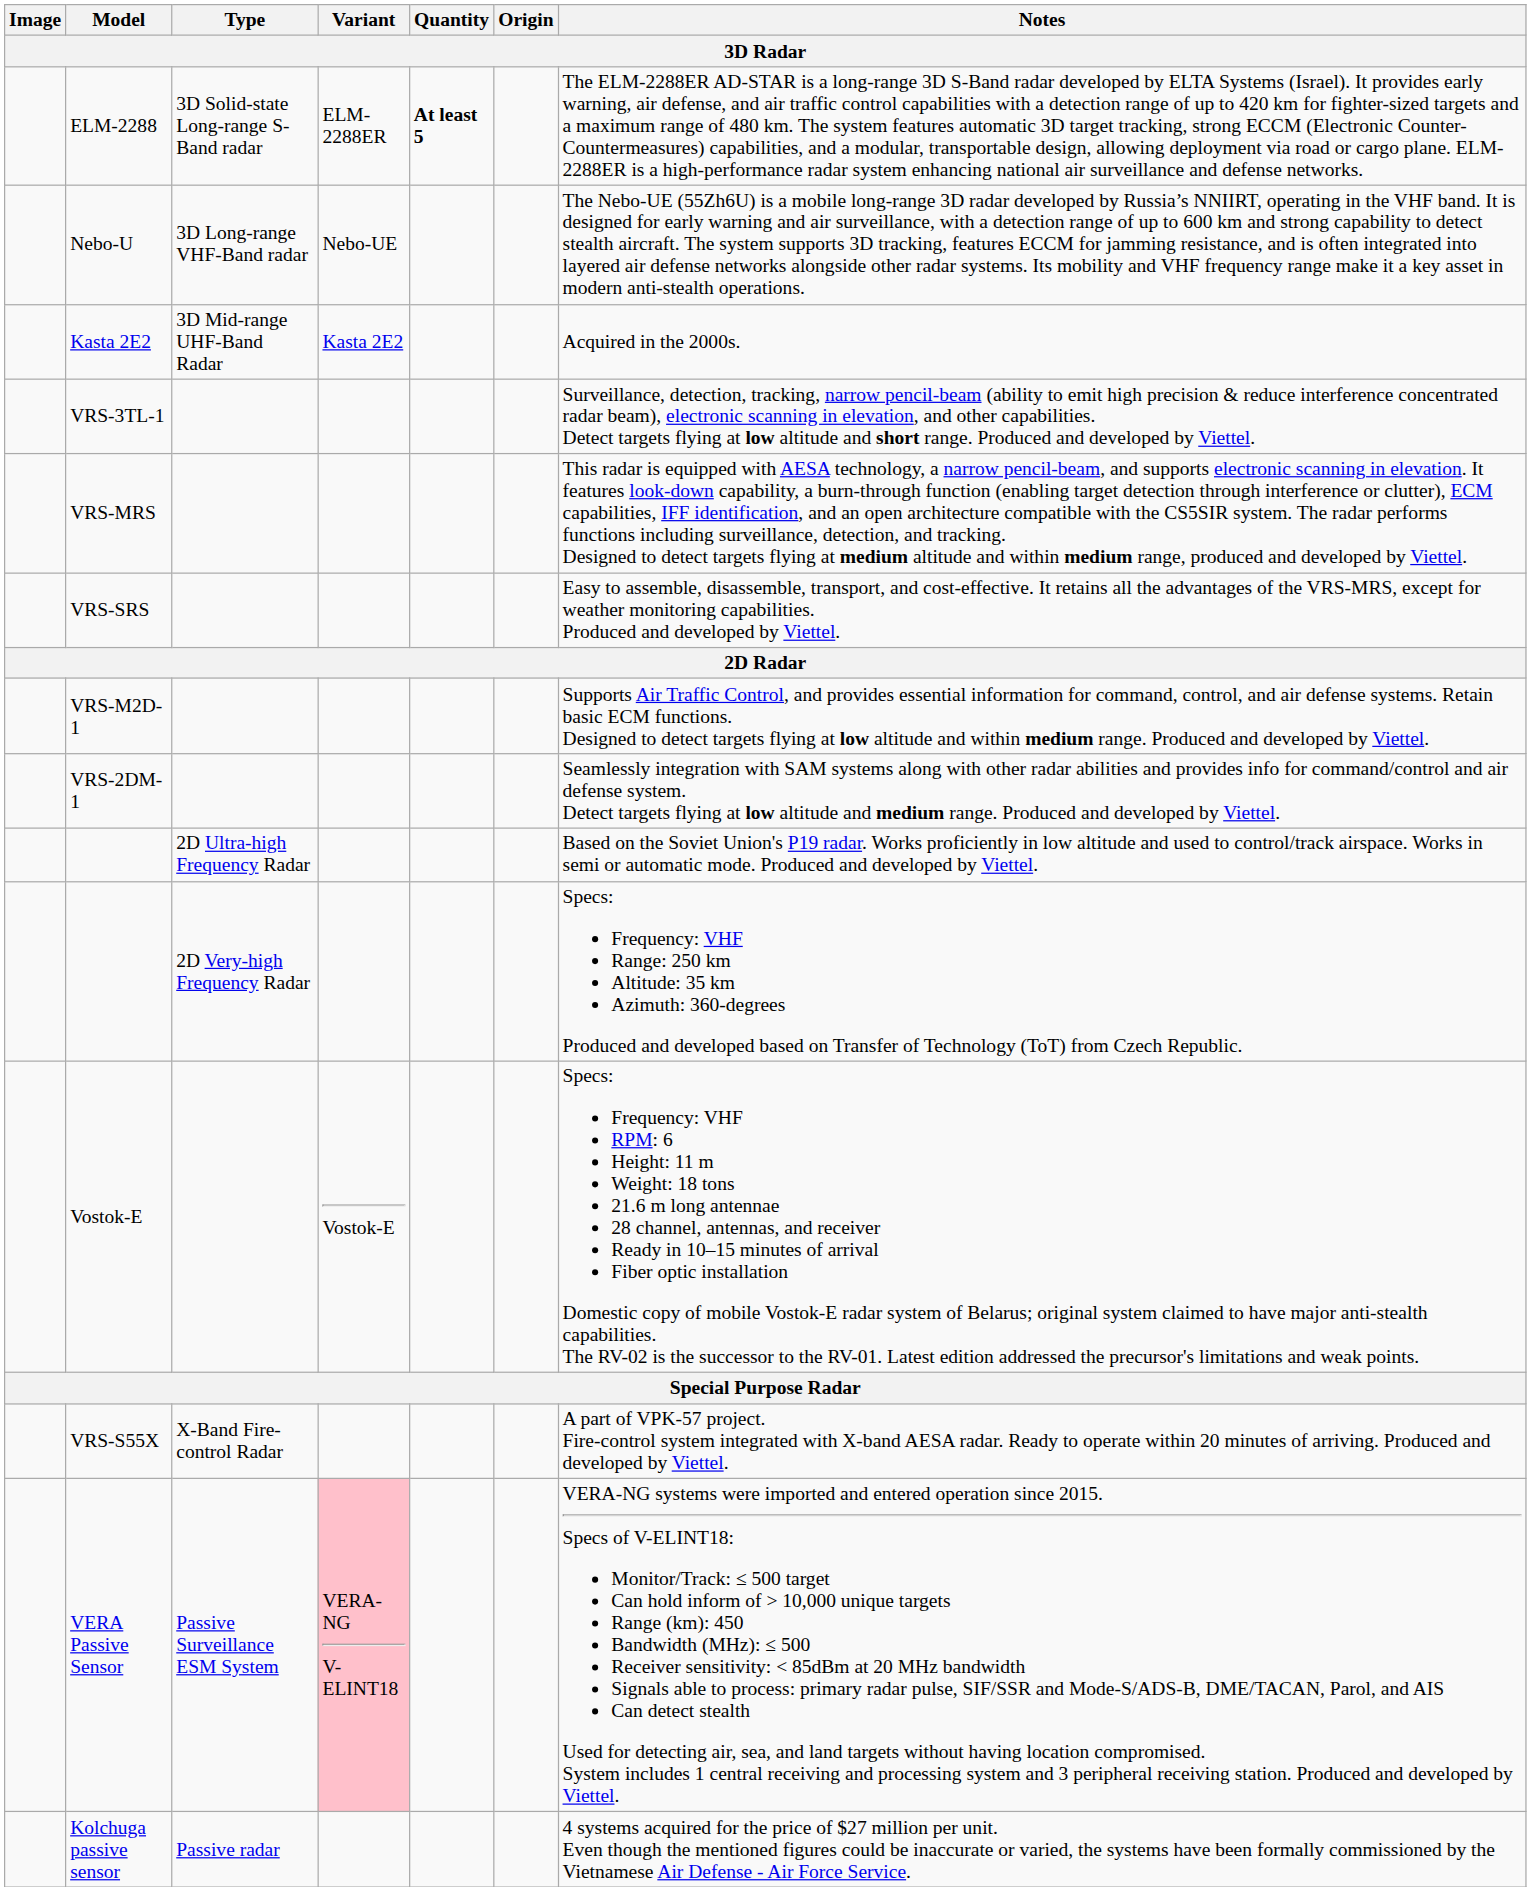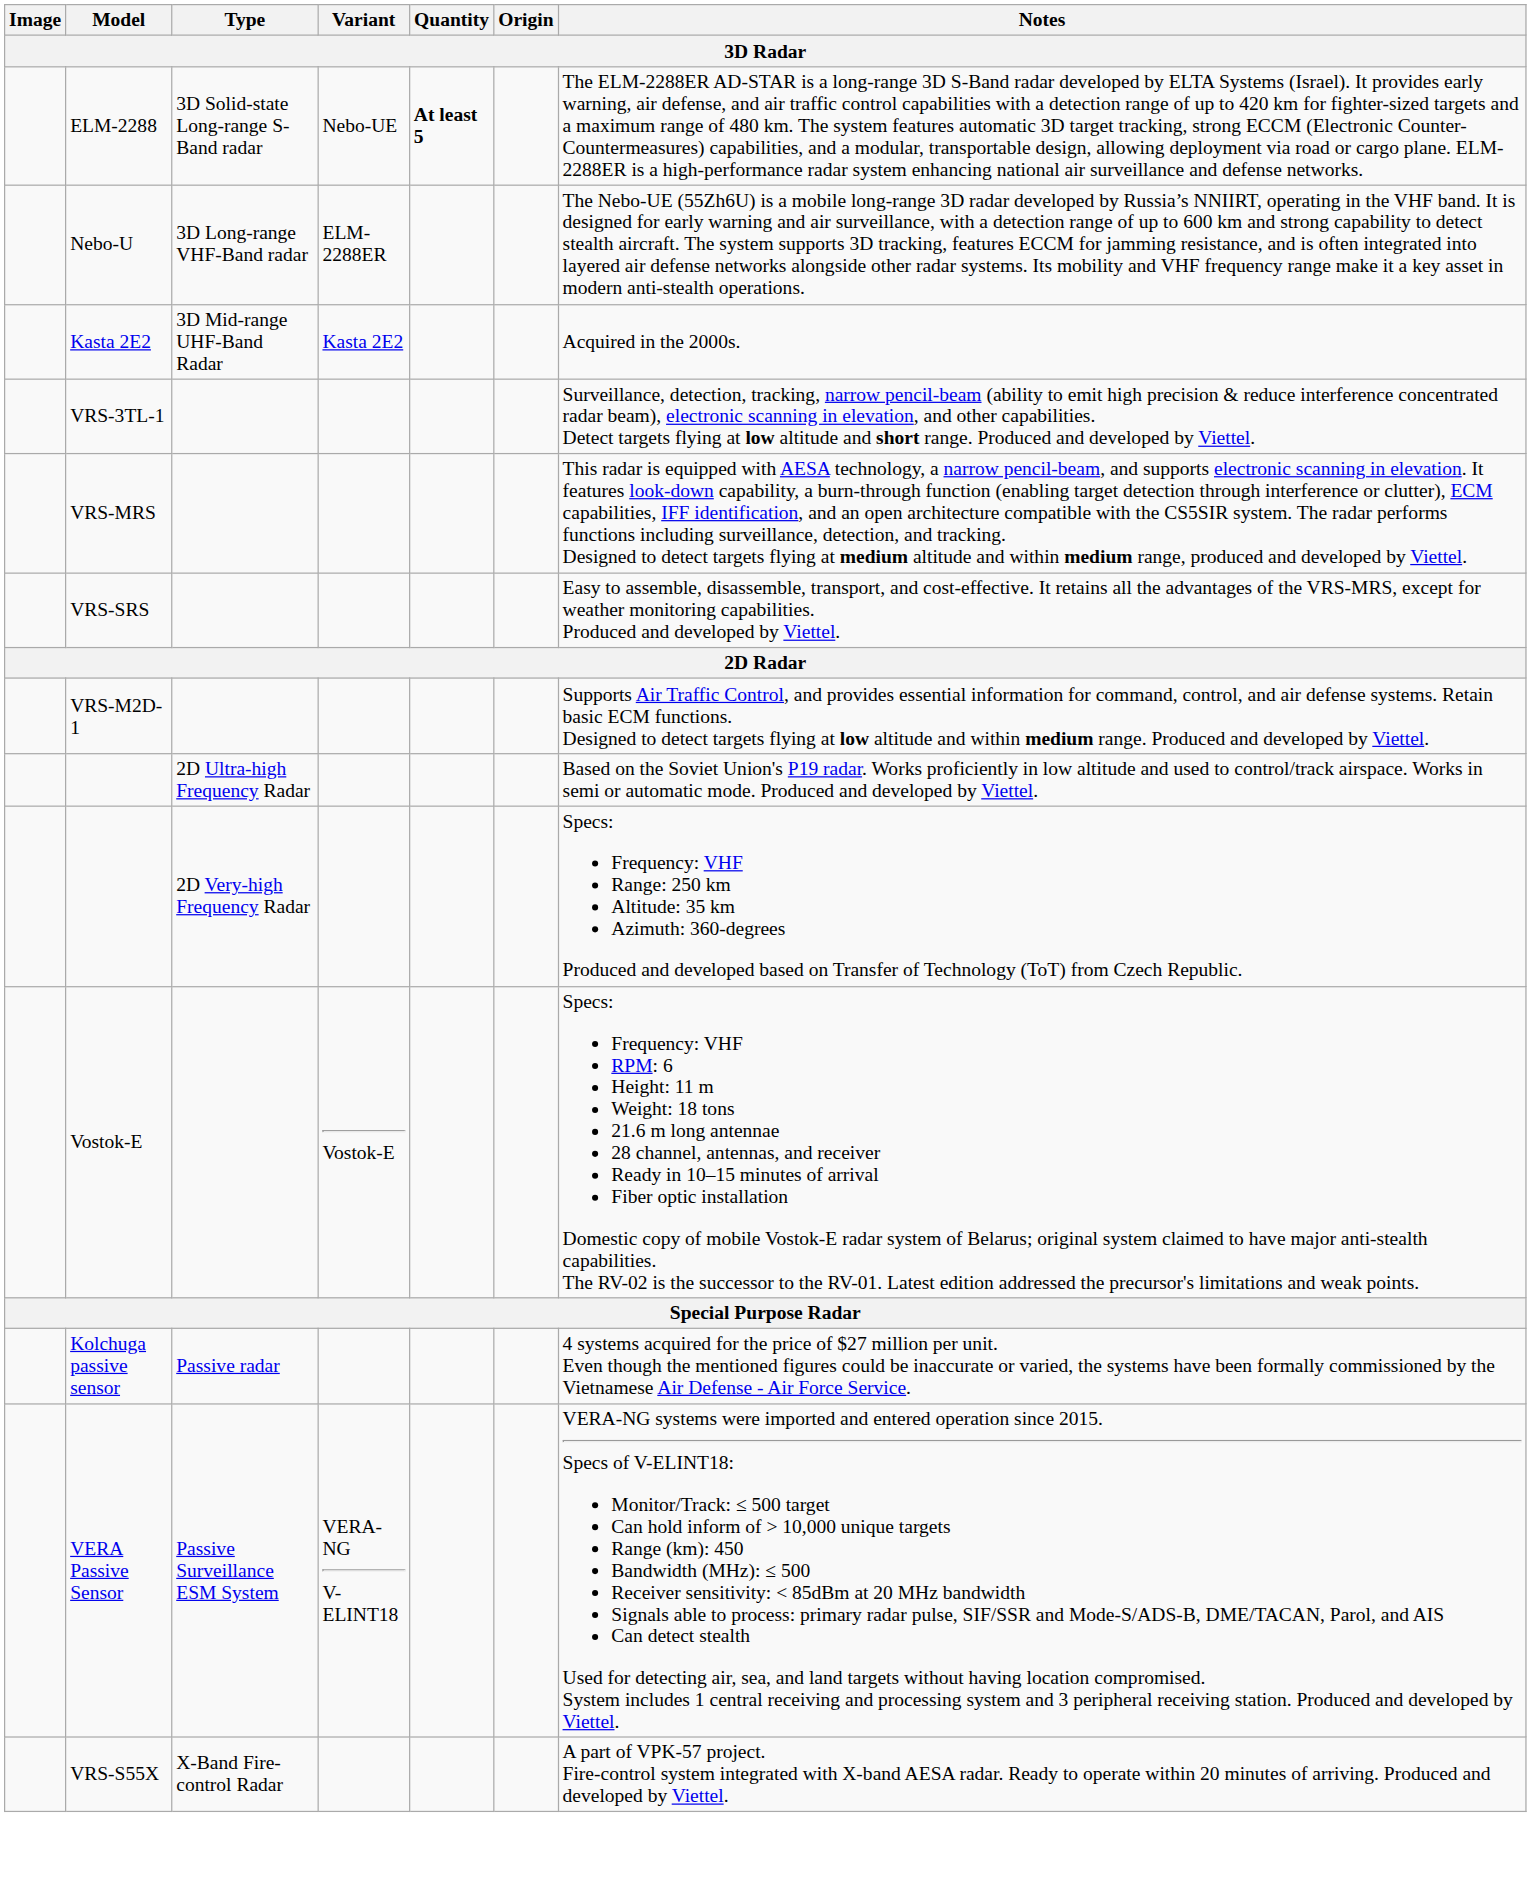(354, 125) ELM-2288ER -> (360, 125) Nebo-UE
(360, 244) Nebo-UE -> (354, 244) ELM-2288ER
- row: (116, 790)
rows swapped: (108, 1849) <-> (115, 1440)
(364, 1645) pink background -> (364, 1570) no background
